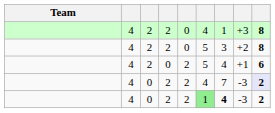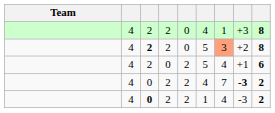(149, 47) normal -> (149, 47) bold
(224, 47) no background -> (224, 47) lightsalmon background
(243, 82) normal -> (243, 82) bold
(261, 82) lavender background -> (261, 82) no background
(149, 99) normal -> (149, 99) bold
(205, 99) lightgreen background -> (205, 99) no background
(224, 99) bold -> (224, 99) normal
